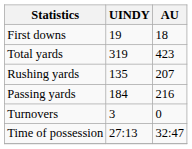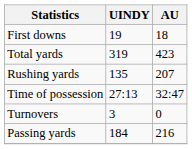rows swapped: (41, 94) <-> (55, 133)
